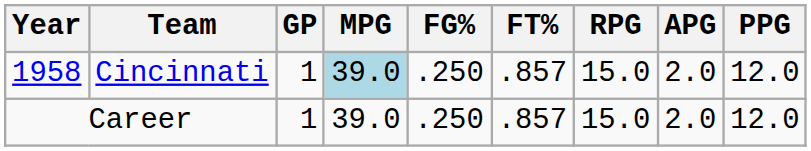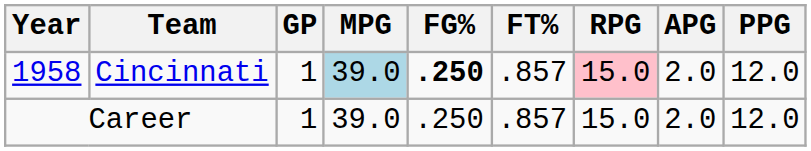(449, 75) normal -> (449, 75) bold
(616, 75) no background -> (616, 75) pink background
